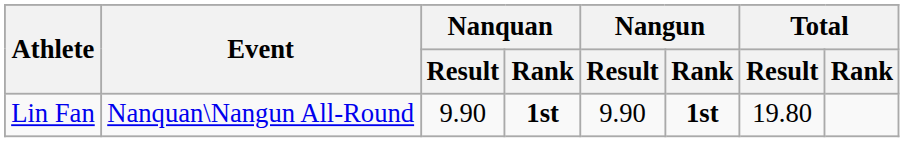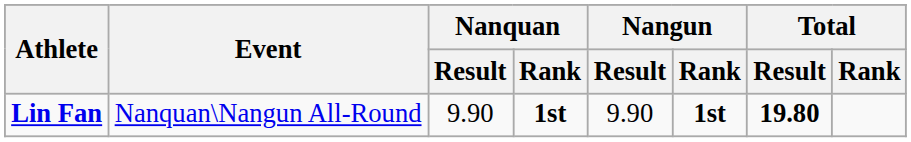(53, 114) normal -> (57, 114) bold
(782, 114) normal -> (790, 114) bold
